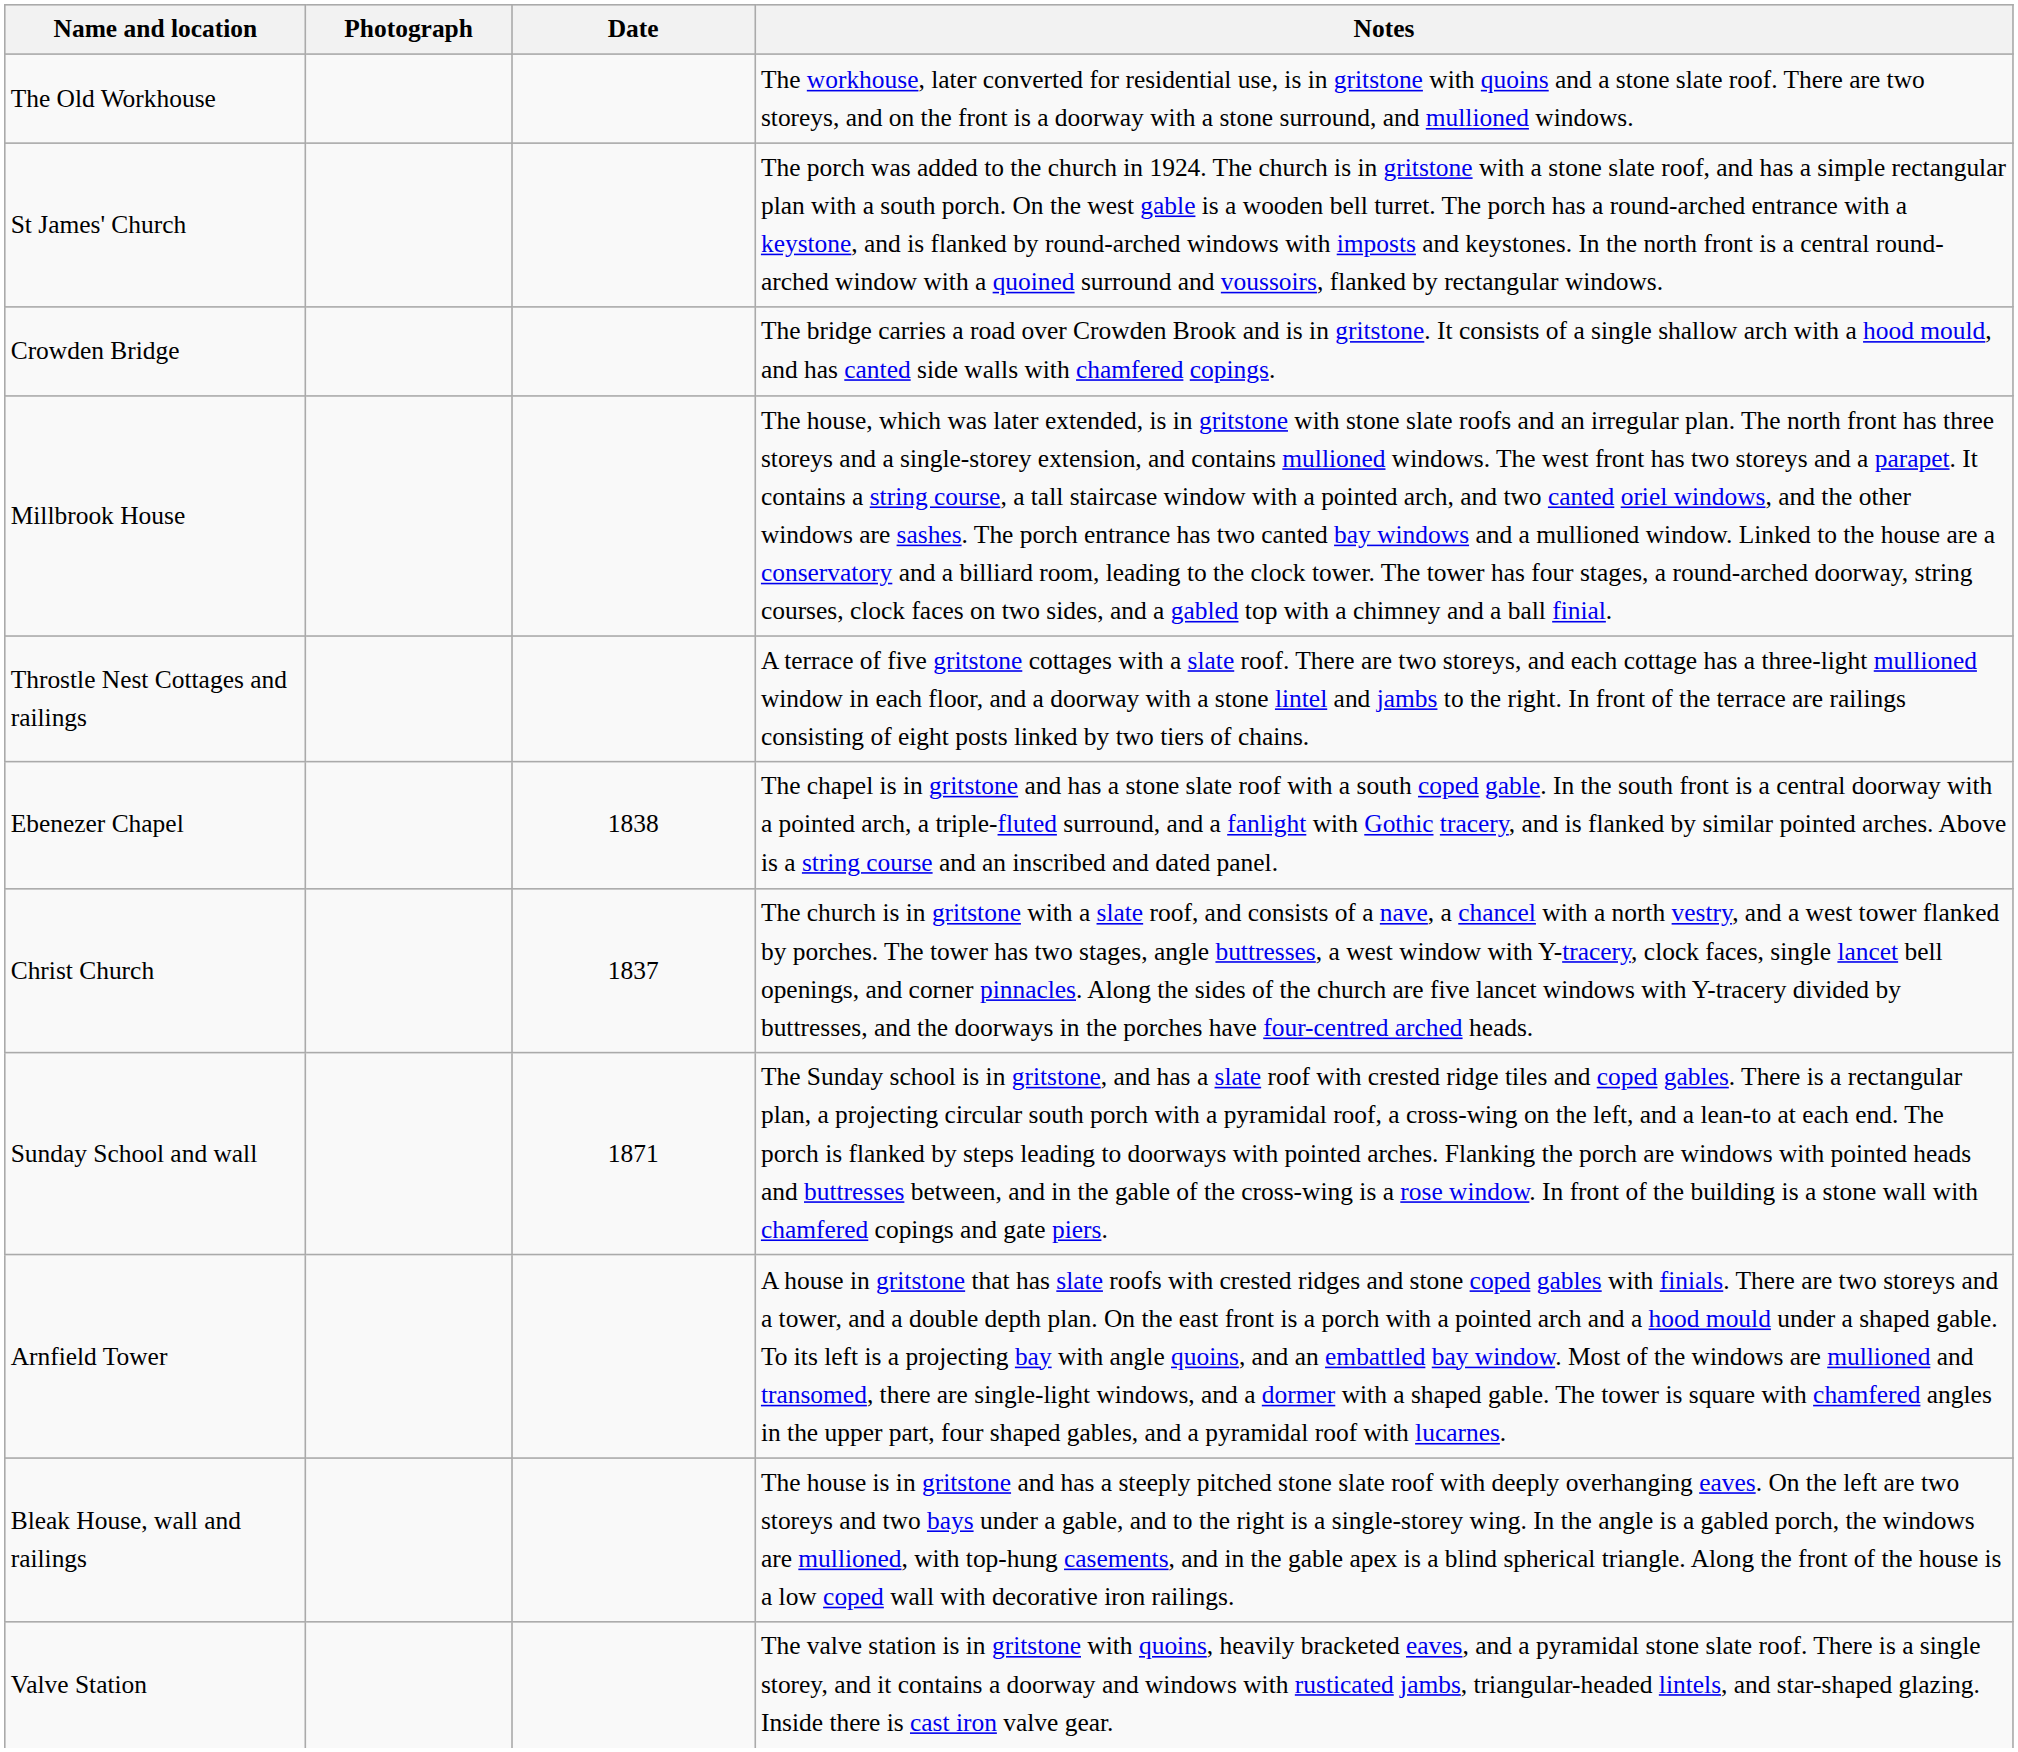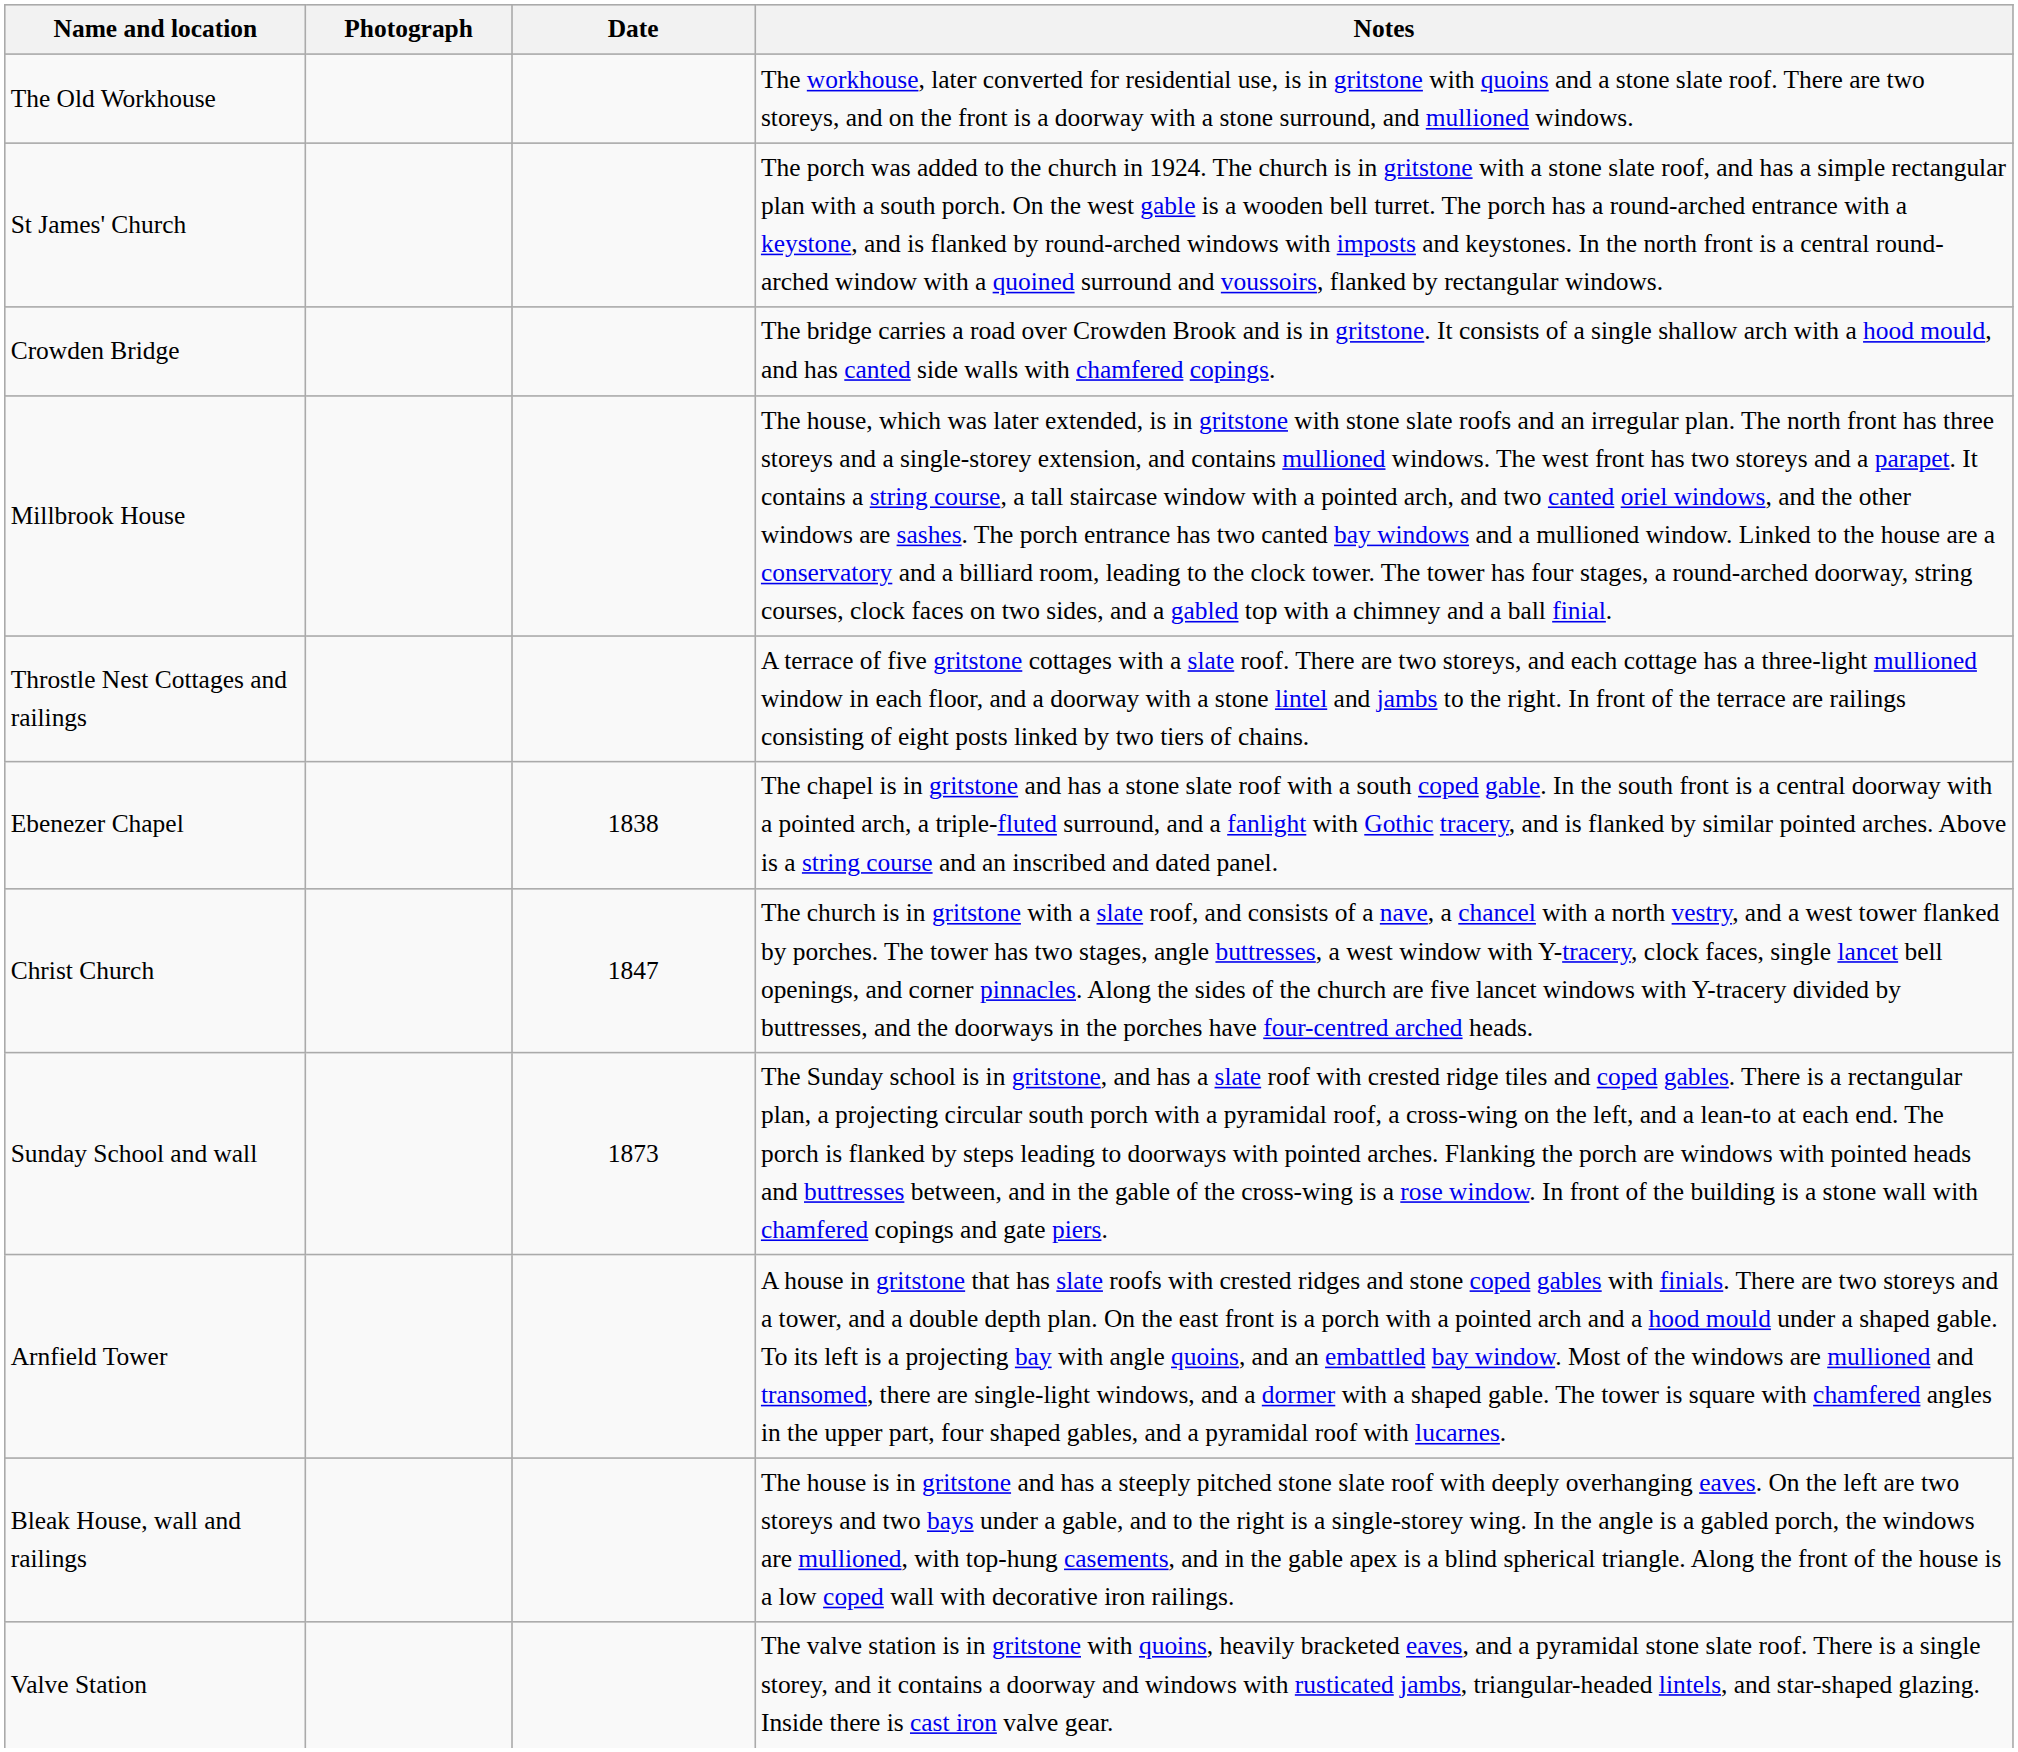(633, 970) 1837 -> (633, 970) 1847
(633, 1153) 1871 -> (633, 1153) 1873
